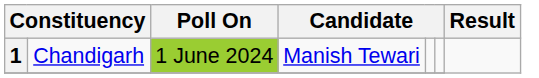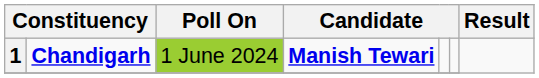(89, 55) normal -> (91, 55) bold
(352, 55) normal -> (361, 55) bold
